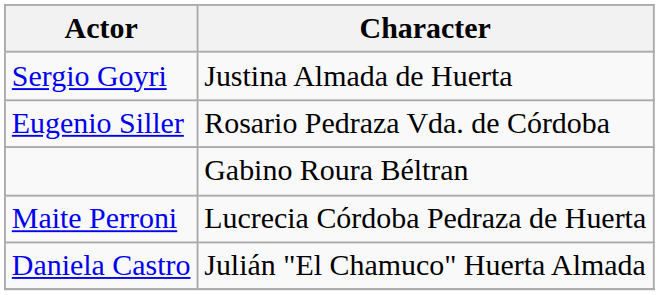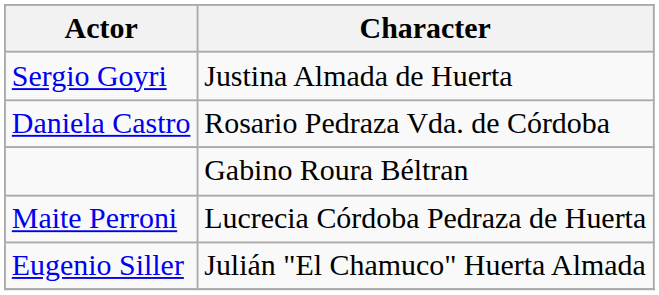(98, 123) Eugenio Siller -> (101, 123) Daniela Castro
(101, 265) Daniela Castro -> (98, 265) Eugenio Siller
